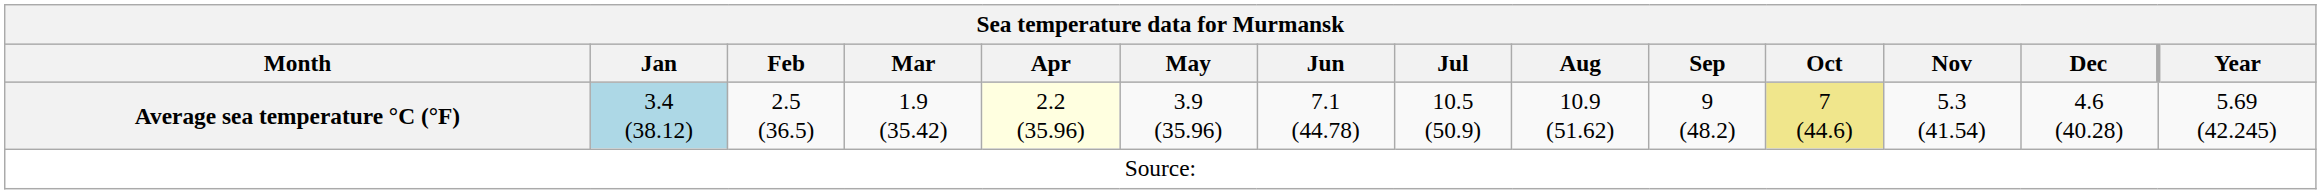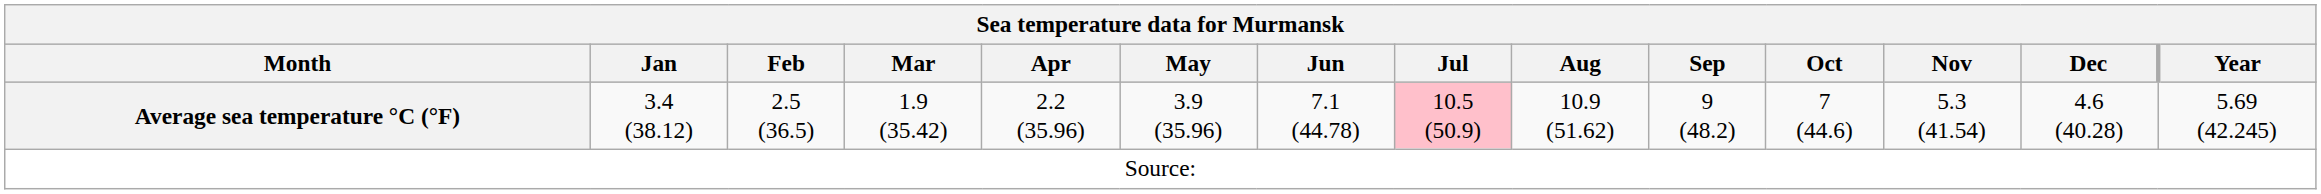(659, 116) lightblue background -> (659, 116) no background
(1051, 116) lightyellow background -> (1051, 116) no background
(1453, 116) no background -> (1453, 116) pink background
(1824, 116) khaki background -> (1824, 116) no background
